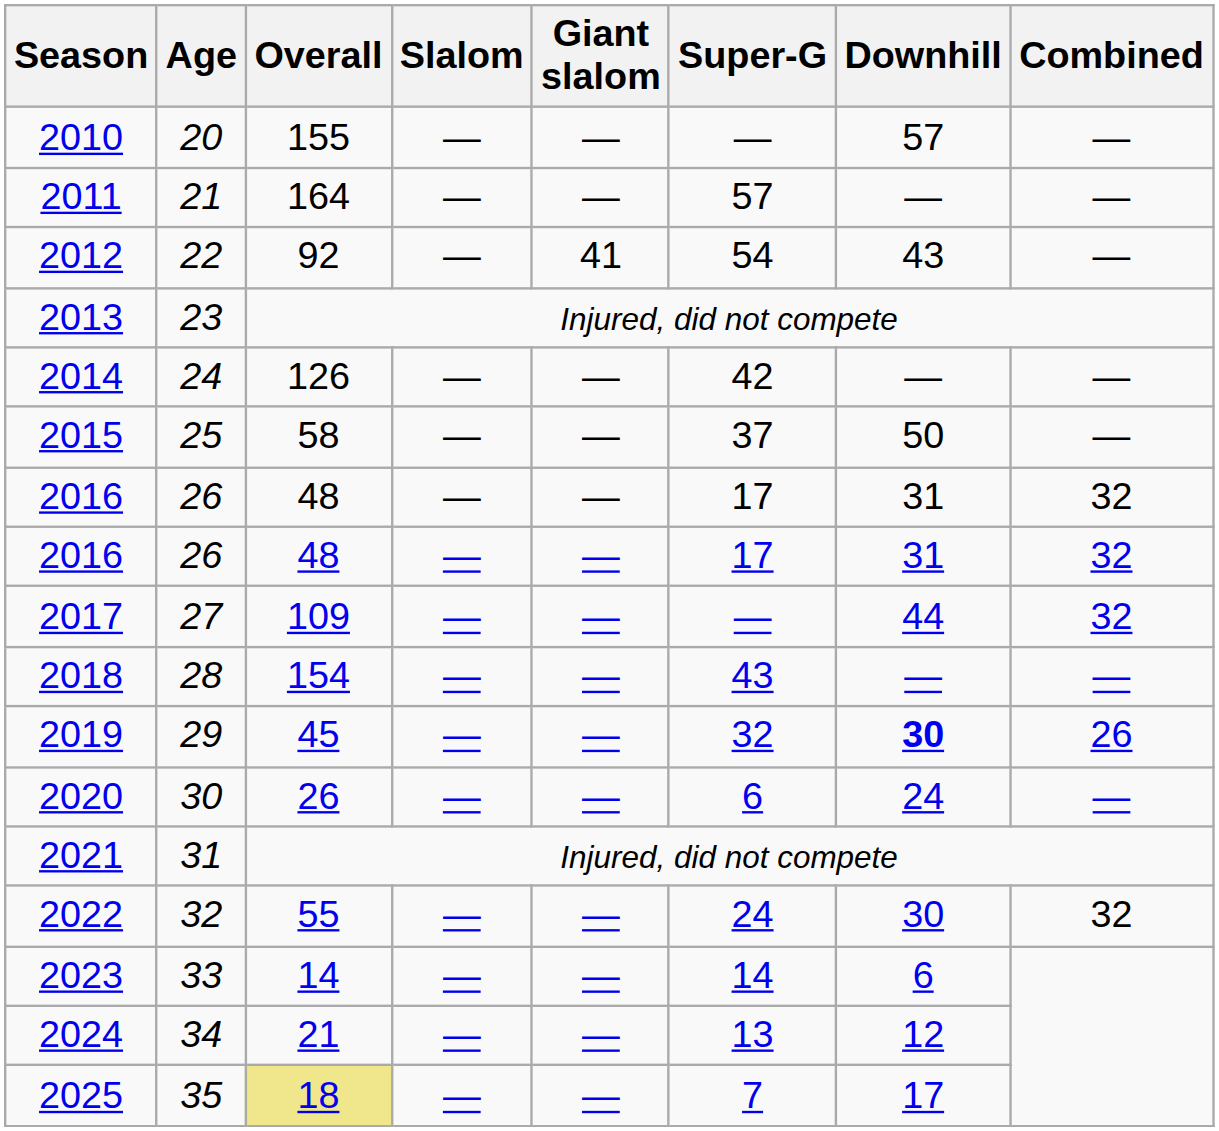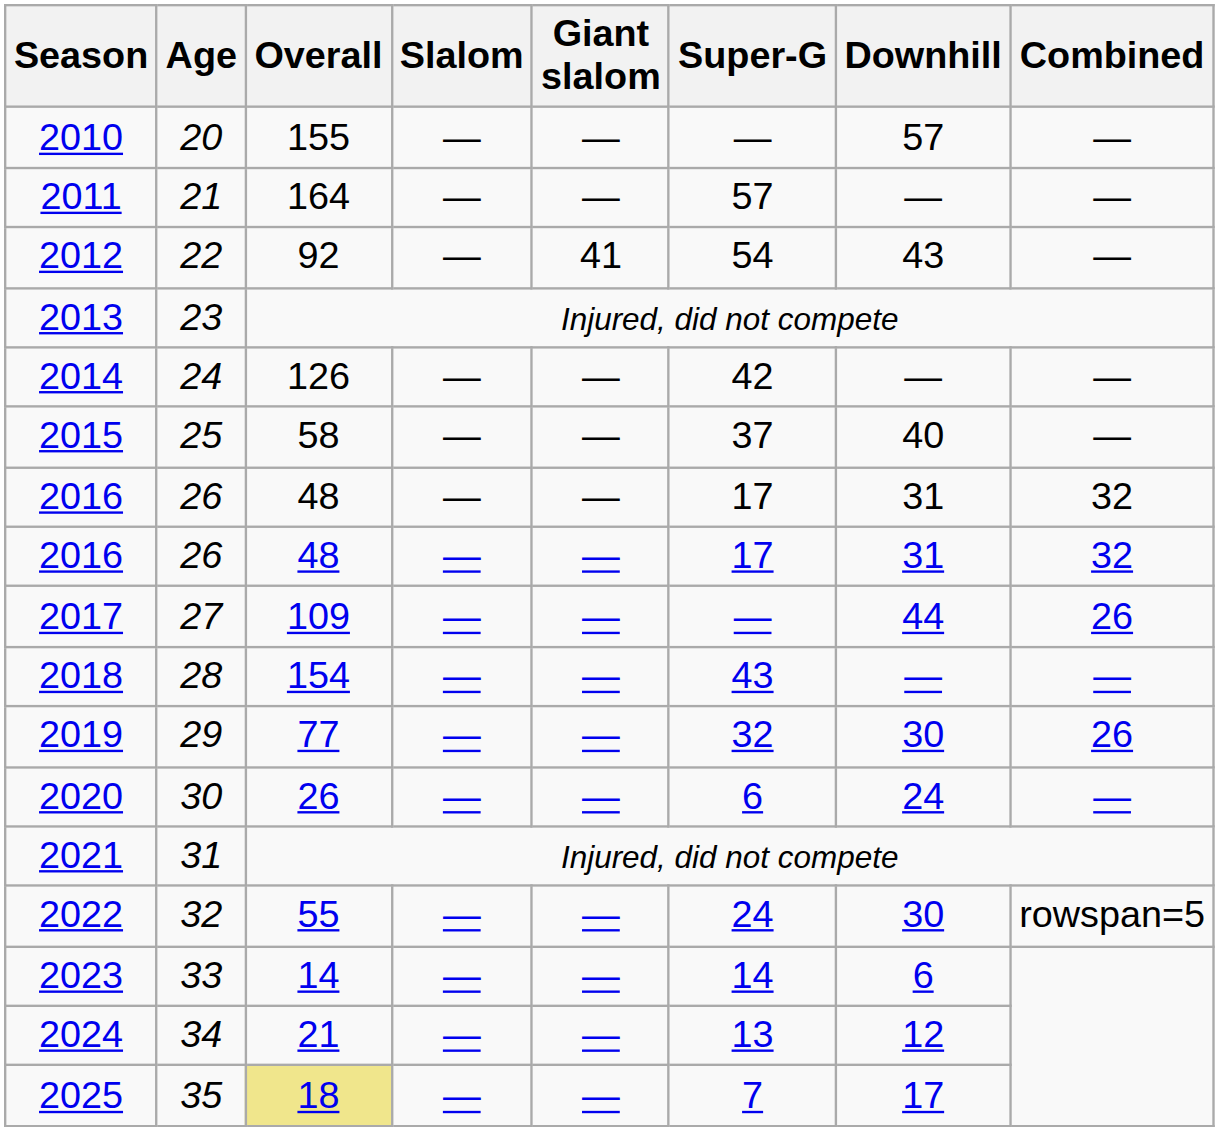(923, 436) 50 -> (923, 436) 40
(1111, 615) 32 -> (1112, 615) 26
(318, 735) 45 -> (318, 735) 77
(923, 735) bold -> (923, 735) normal
(1111, 915) 32 -> (1112, 915) rowspan=5
